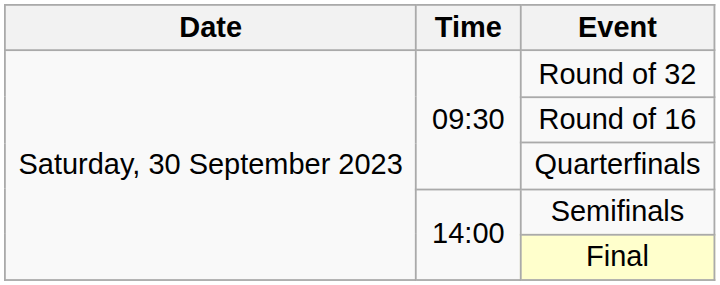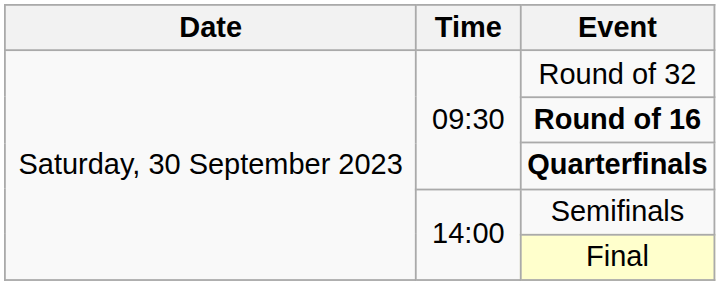(617, 119) normal -> (617, 119) bold
(617, 165) normal -> (617, 165) bold
